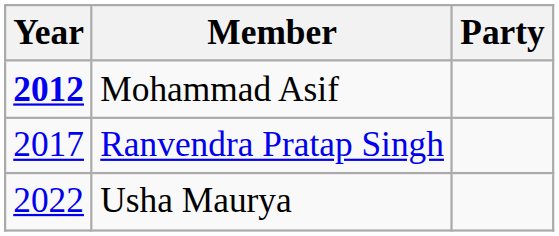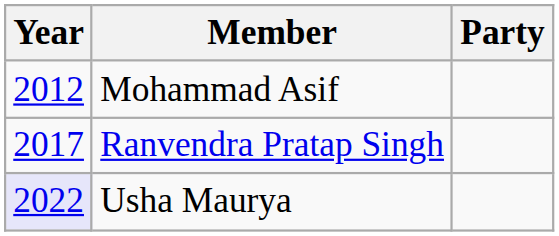(49, 88) bold -> (49, 88) normal
(49, 200) no background -> (49, 200) lavender background
